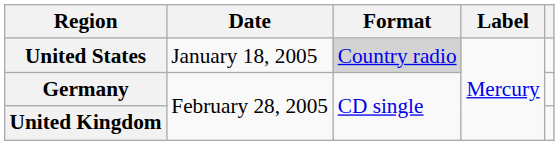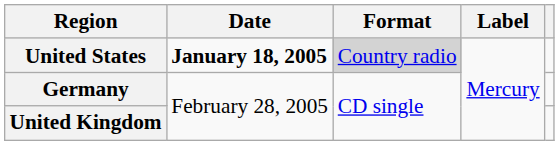(244, 55) normal -> (249, 55) bold
